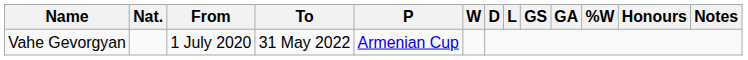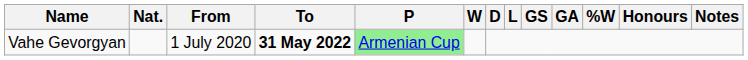(305, 42) normal -> (305, 42) bold
(408, 42) no background -> (409, 42) lightgreen background
